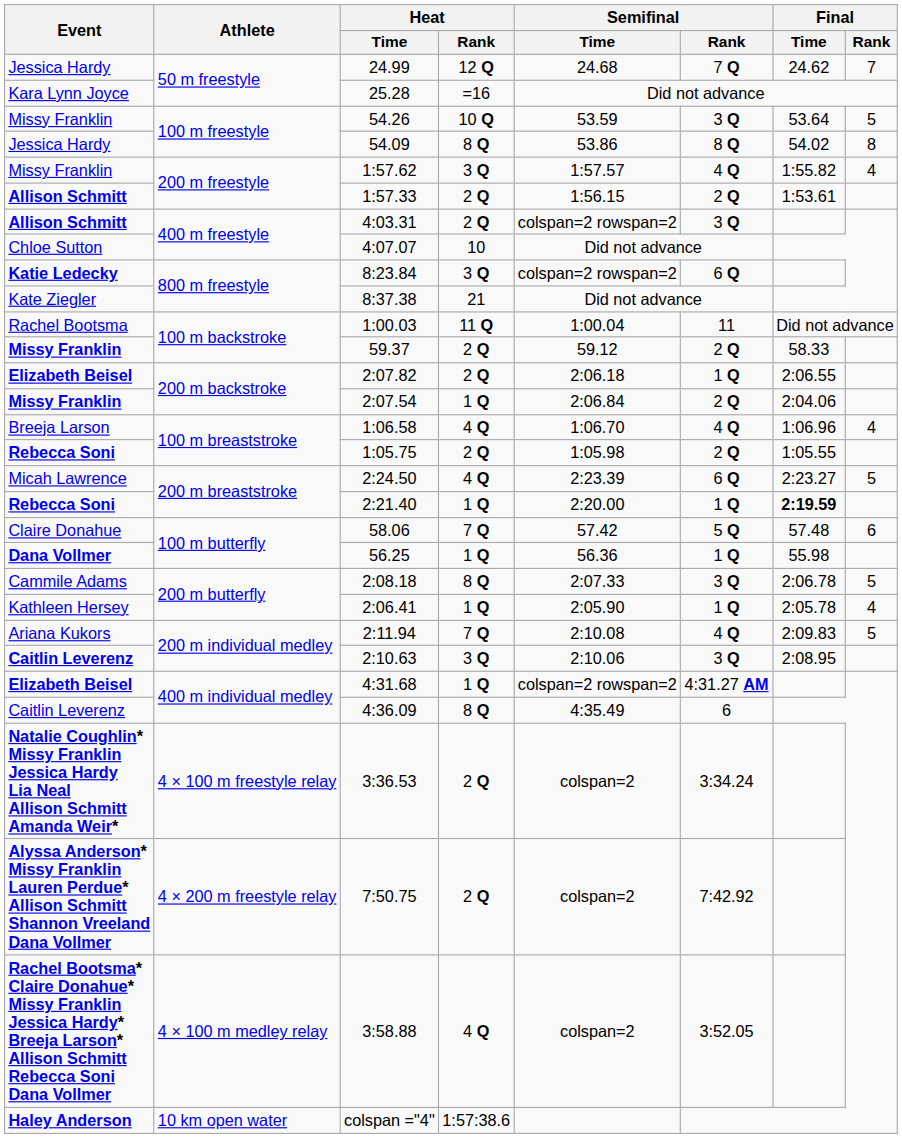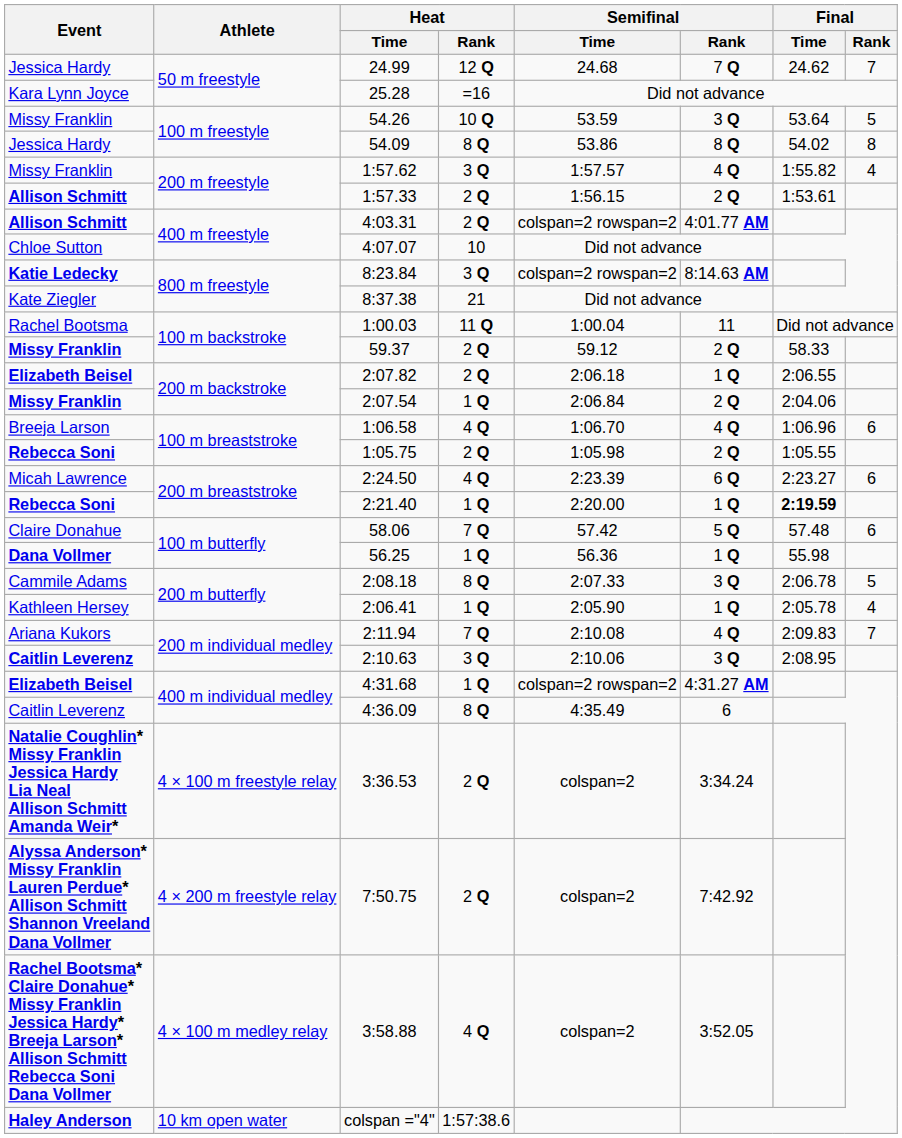(727, 222) 3 Q -> (727, 222) 4:01.77 AM
(727, 273) 6 Q -> (727, 273) 8:14.63 AM
(871, 428) 4 -> (871, 428) 6
(871, 479) 5 -> (871, 479) 6
(871, 633) 5 -> (871, 633) 7
